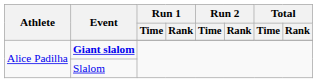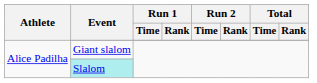(104, 50) bold -> (102, 50) normal
(89, 68) no background -> (89, 68) paleturquoise background
